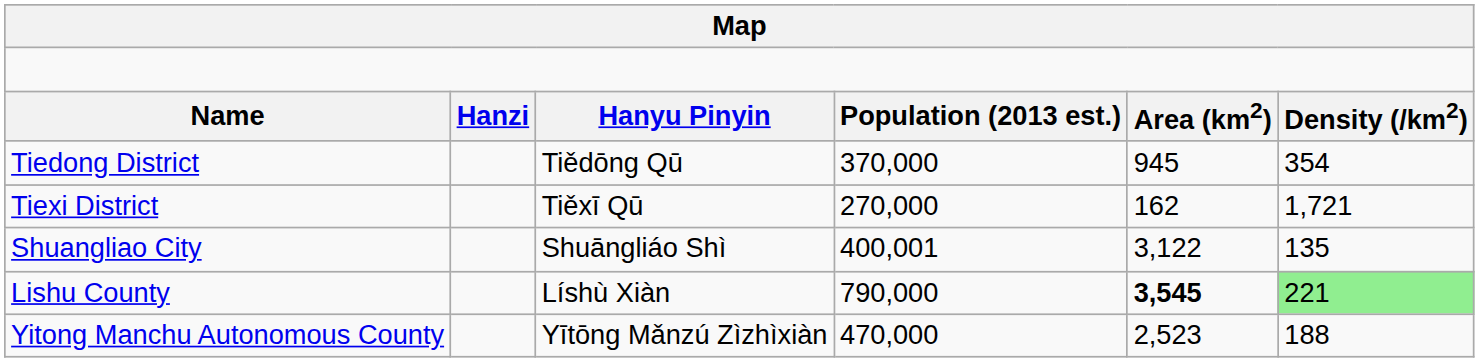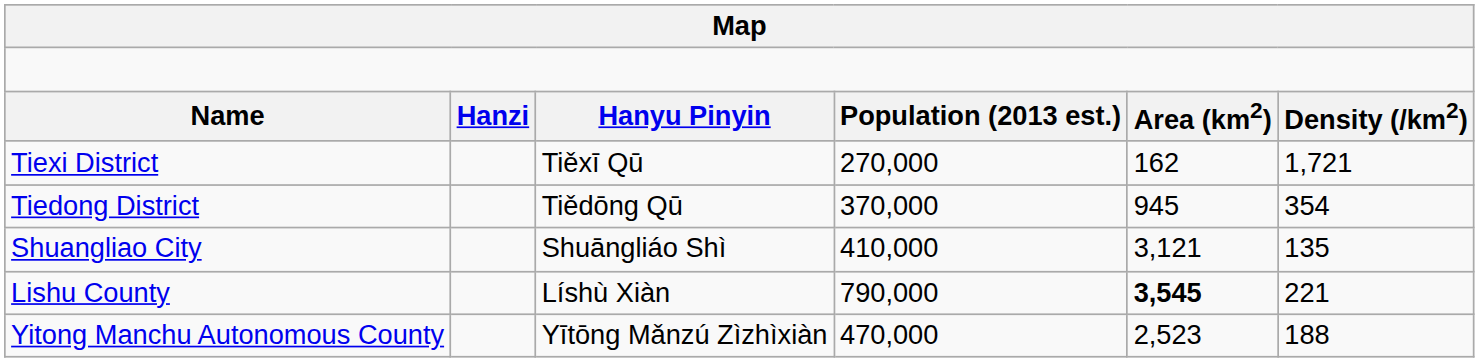rows swapped: (85, 205) <-> (105, 162)
(889, 249) 400,001 -> (889, 249) 410,000
(1168, 249) 3,122 -> (1168, 249) 3,121
(1307, 292) lightgreen background -> (1307, 292) no background
